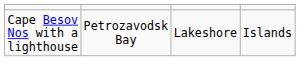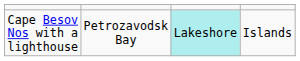(205, 33) no background -> (205, 33) paleturquoise background
